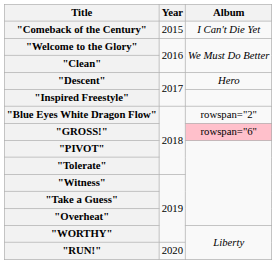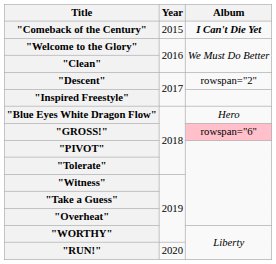(229, 30) normal -> (229, 30) bold
(229, 81) Hero -> (229, 81) rowspan="2"
(229, 115) rowspan="2" -> (229, 115) Hero
